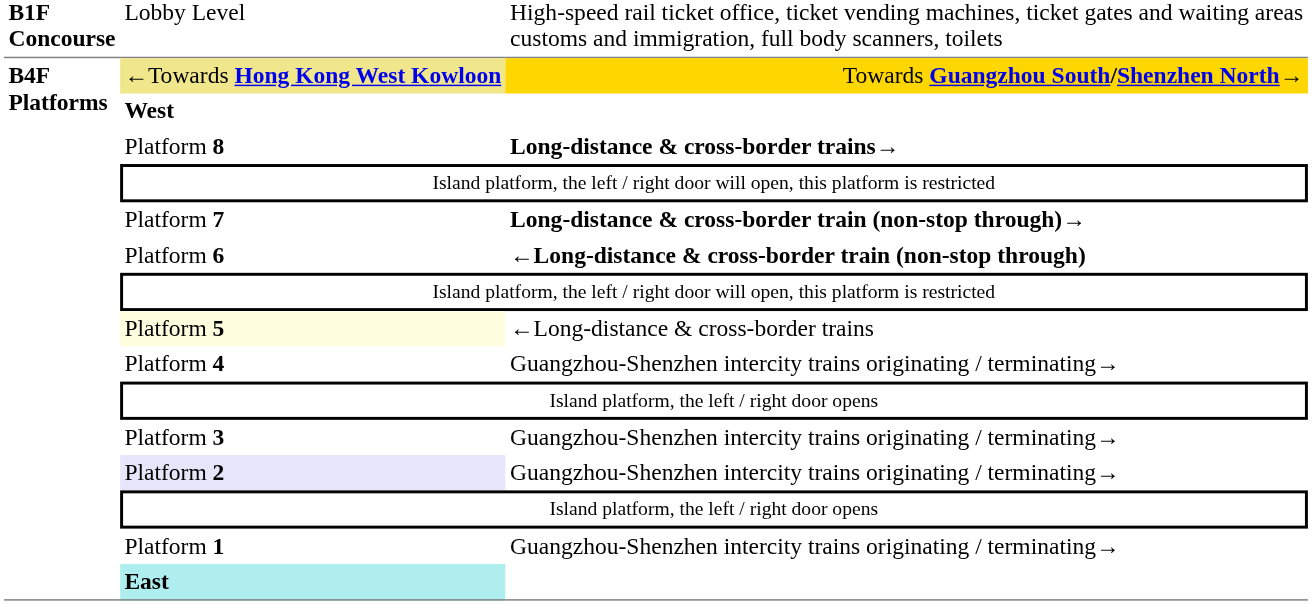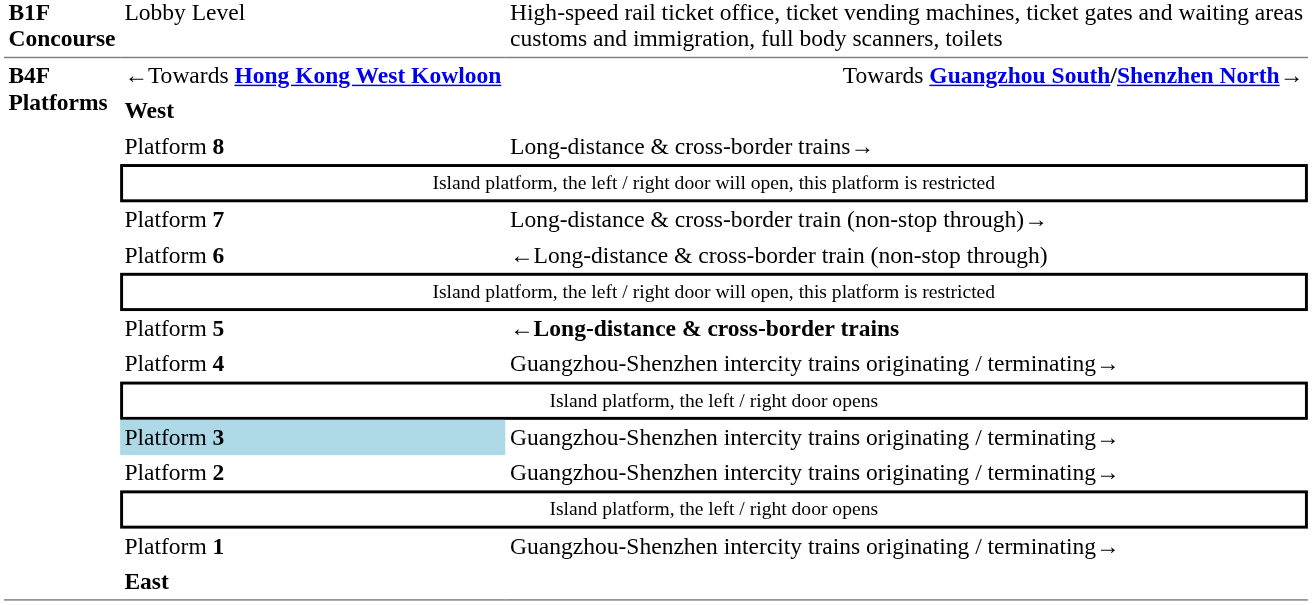(313, 75) khaki background -> (313, 75) no background
(1073, 75) gold background -> (1073, 75) no background
(705, 146) bold -> (692, 146) normal
(798, 219) bold -> (779, 219) normal
(798, 254) bold -> (779, 254) normal
(174, 328) lightyellow background -> (174, 328) no background
(692, 328) normal -> (705, 328) bold
(174, 437) no background -> (174, 437) lightblue background
(174, 472) lavender background -> (174, 472) no background
(147, 581) paleturquoise background -> (147, 581) no background
